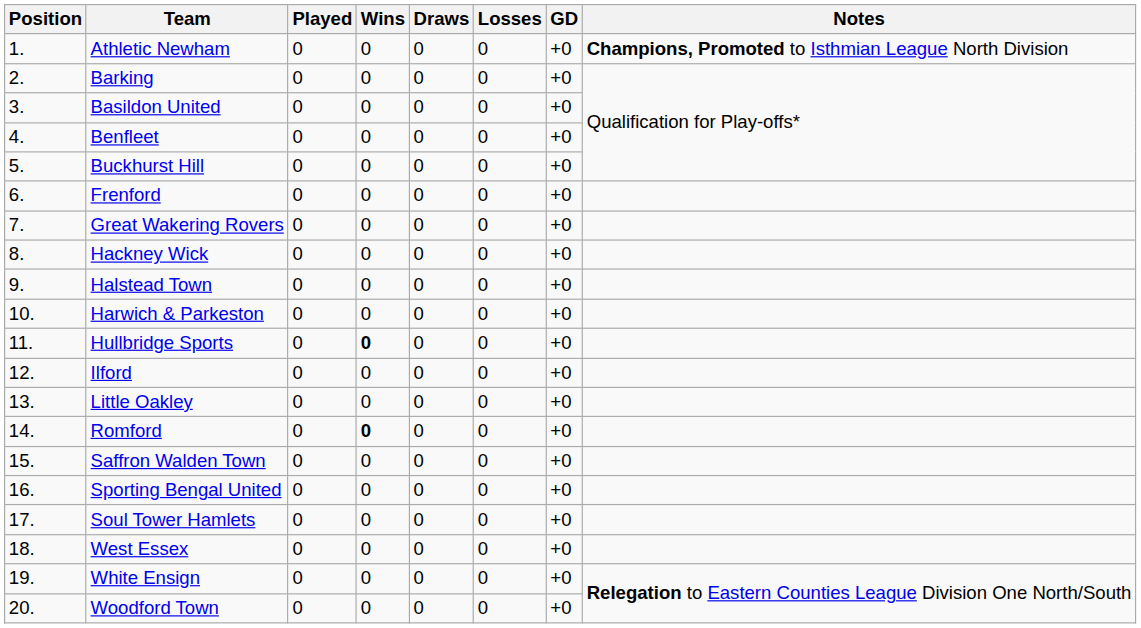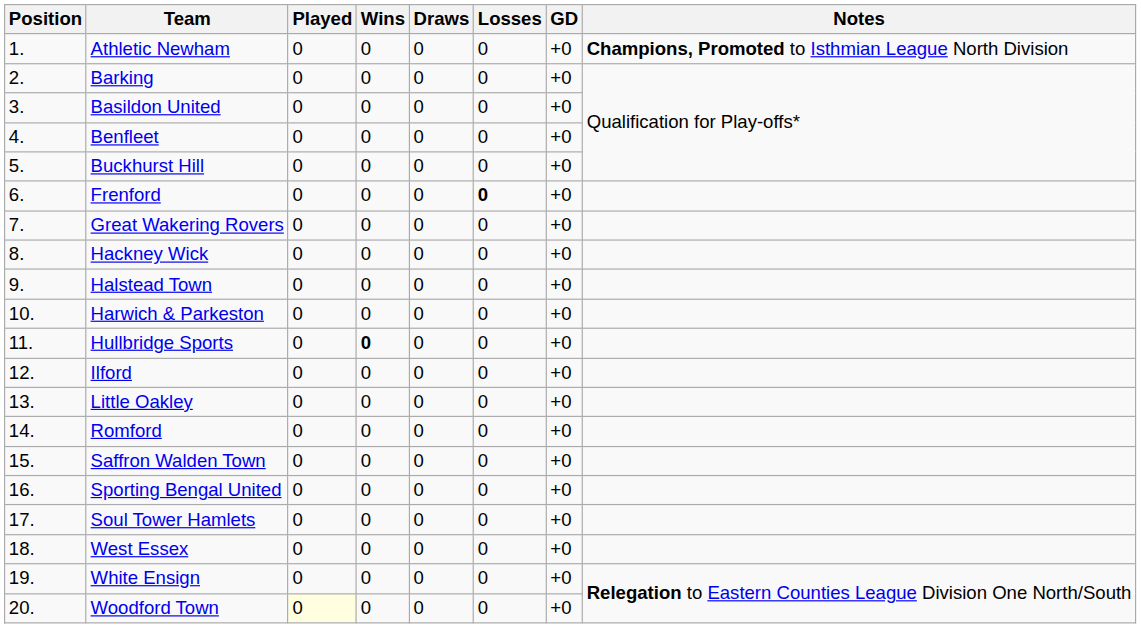(483, 195) normal -> (483, 195) bold
(366, 431) bold -> (366, 431) normal
(298, 607) no background -> (298, 607) lightyellow background
